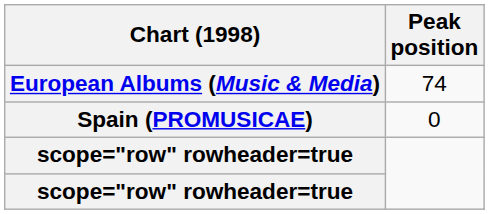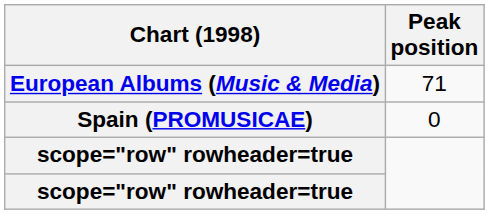(434, 83) 74 -> (434, 83) 71
